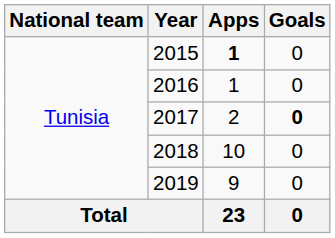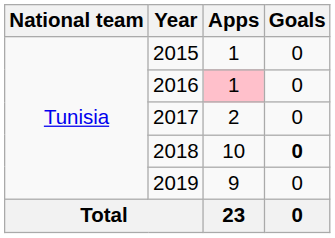(234, 53) bold -> (234, 53) normal
(234, 85) no background -> (234, 85) pink background
(297, 118) bold -> (297, 118) normal
(297, 150) normal -> (297, 150) bold
